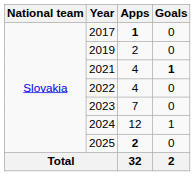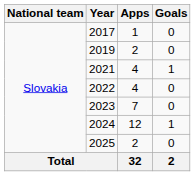(135, 32) bold -> (135, 32) normal
(171, 69) bold -> (171, 69) normal
(135, 143) bold -> (135, 143) normal
